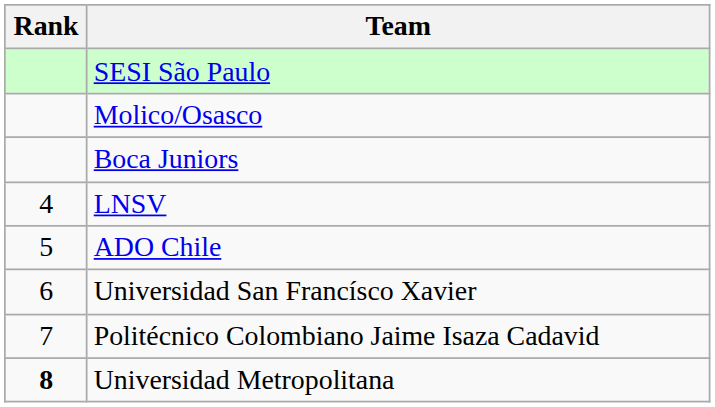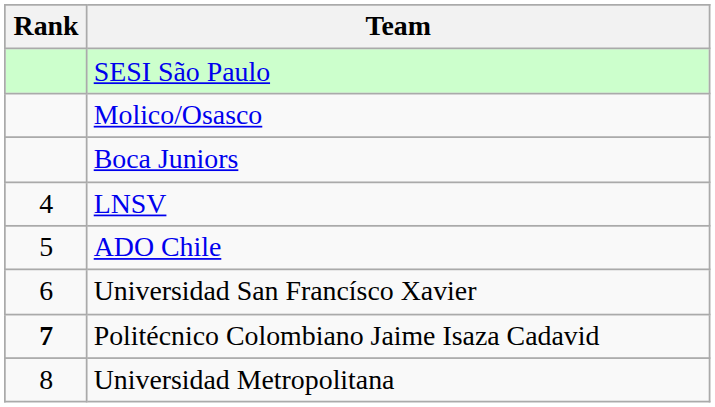(46, 335) normal -> (46, 335) bold
(46, 379) bold -> (46, 379) normal
